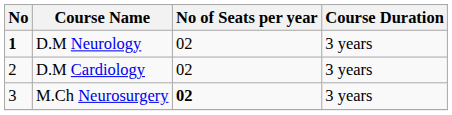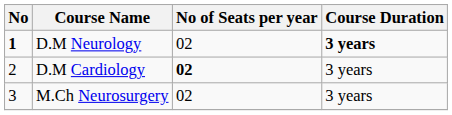(349, 43) normal -> (350, 43) bold
(184, 69) normal -> (184, 69) bold
(184, 95) bold -> (184, 95) normal
